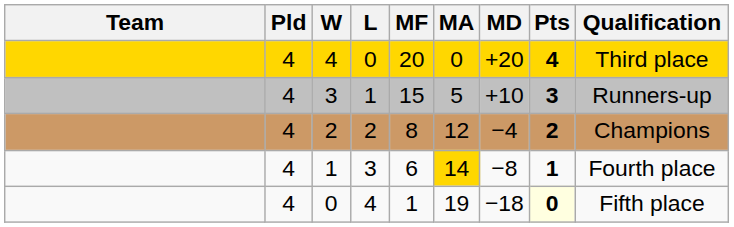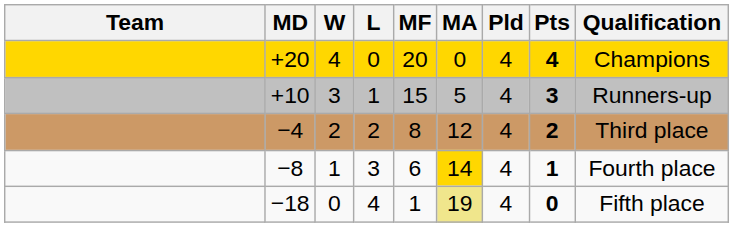columns swapped: (289, 22) <-> (504, 22)
(652, 58) Third place -> (652, 58) Champions
(652, 131) Champions -> (652, 131) Third place
(457, 204) no background -> (460, 204) khaki background
(552, 204) lightyellow background -> (552, 204) no background
